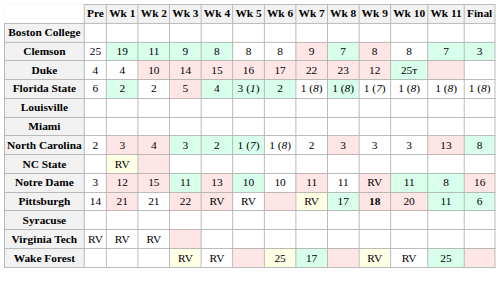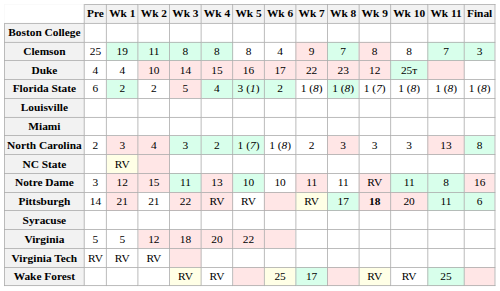(185, 51) 9 -> (185, 51) 8
(280, 51) 8 -> (280, 51) 4
+ row: (44, 239)
